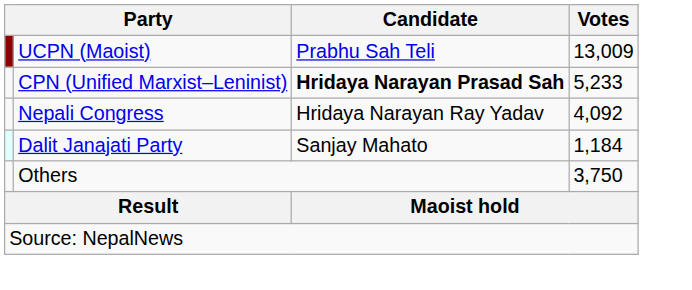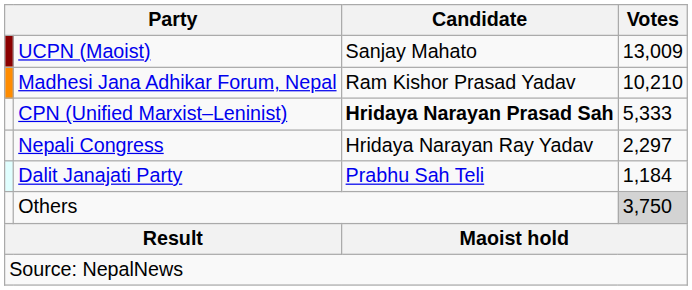(366, 51) Prabhu Sah Teli -> (411, 51) Sanjay Mahato
+ row: (177, 82)
(598, 82) 5,233 -> (647, 113) 5,333
(598, 113) 4,092 -> (647, 144) 2,297
(362, 144) Sanjay Mahato -> (415, 176) Prabhu Sah Teli
(598, 176) no background -> (647, 207) lightgrey background
